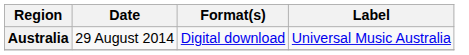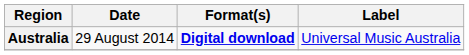(233, 38) normal -> (238, 38) bold
